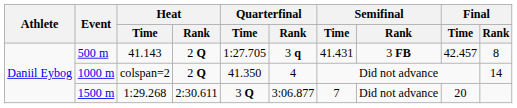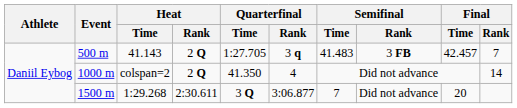(337, 53) 41.431 -> (337, 53) 41.483
(496, 53) 8 -> (496, 53) 7
